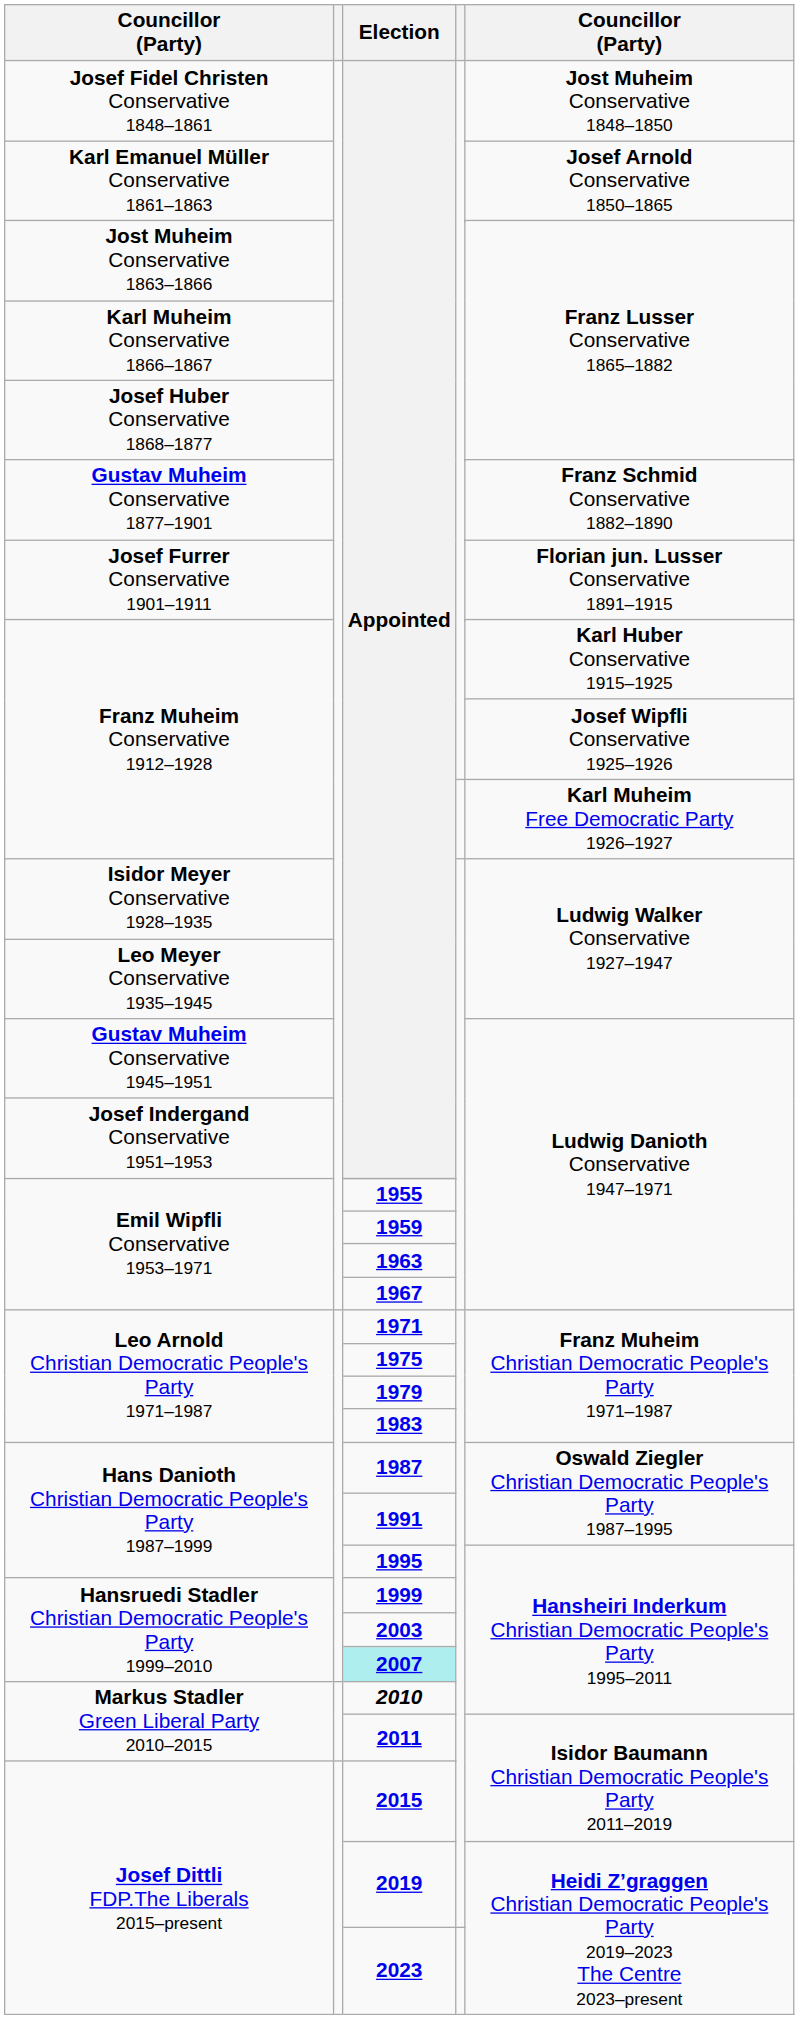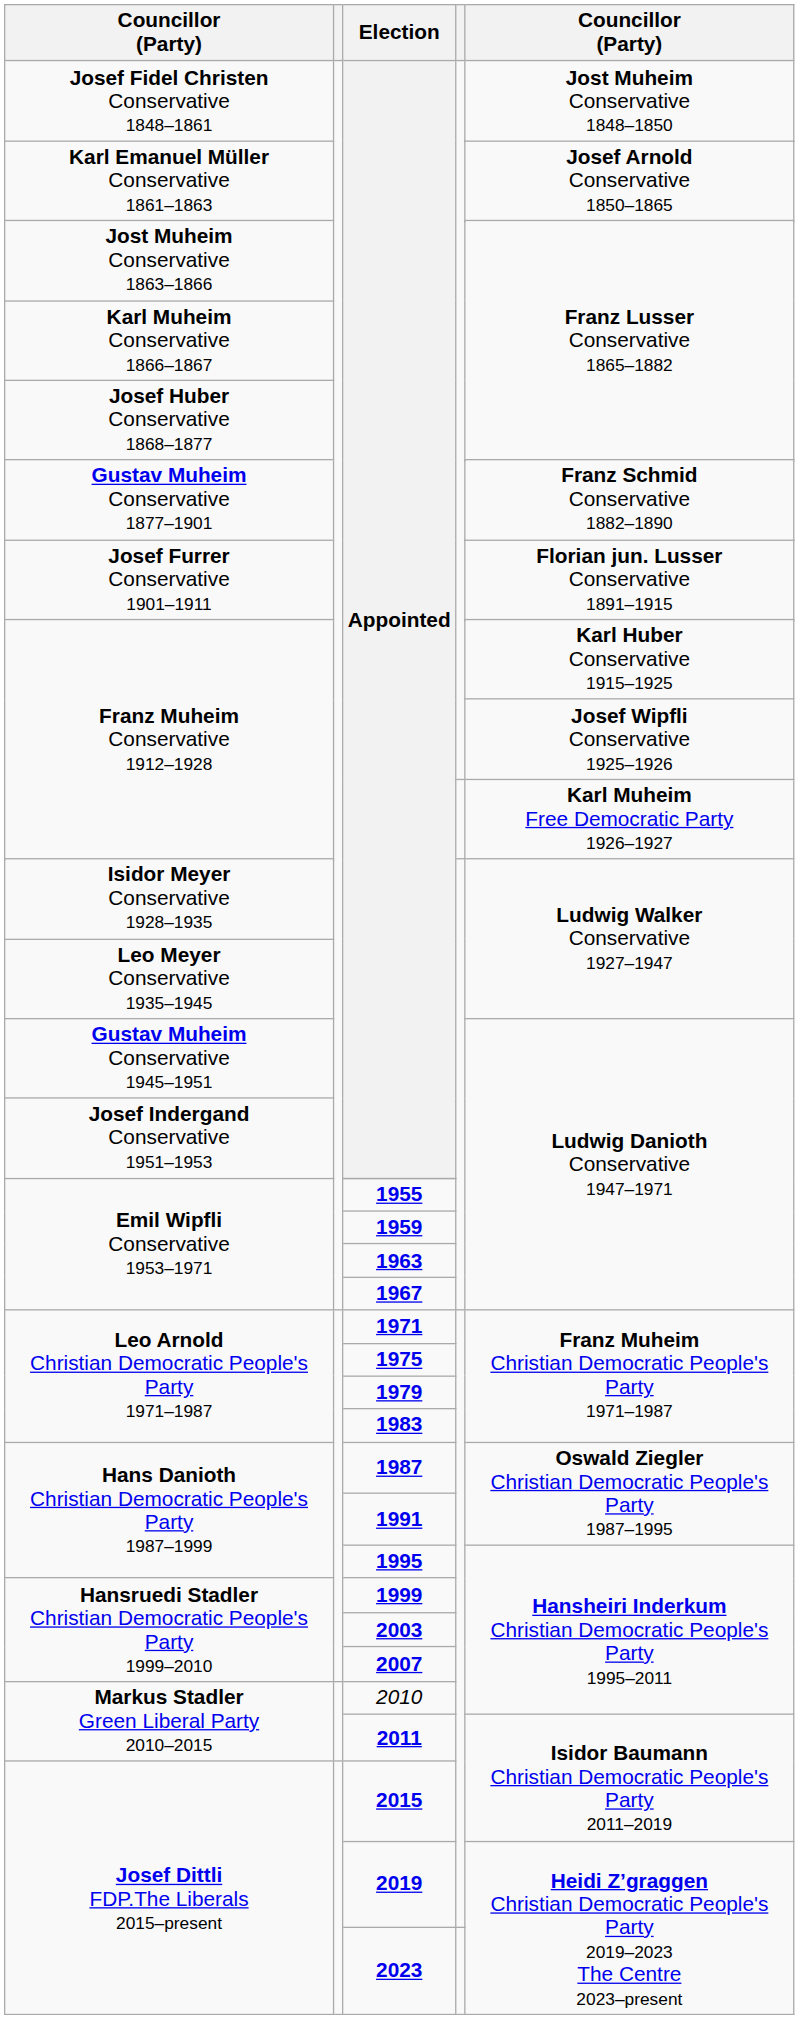(399, 1663) paleturquoise background -> (399, 1663) no background
(399, 1697) bold -> (399, 1697) normal
